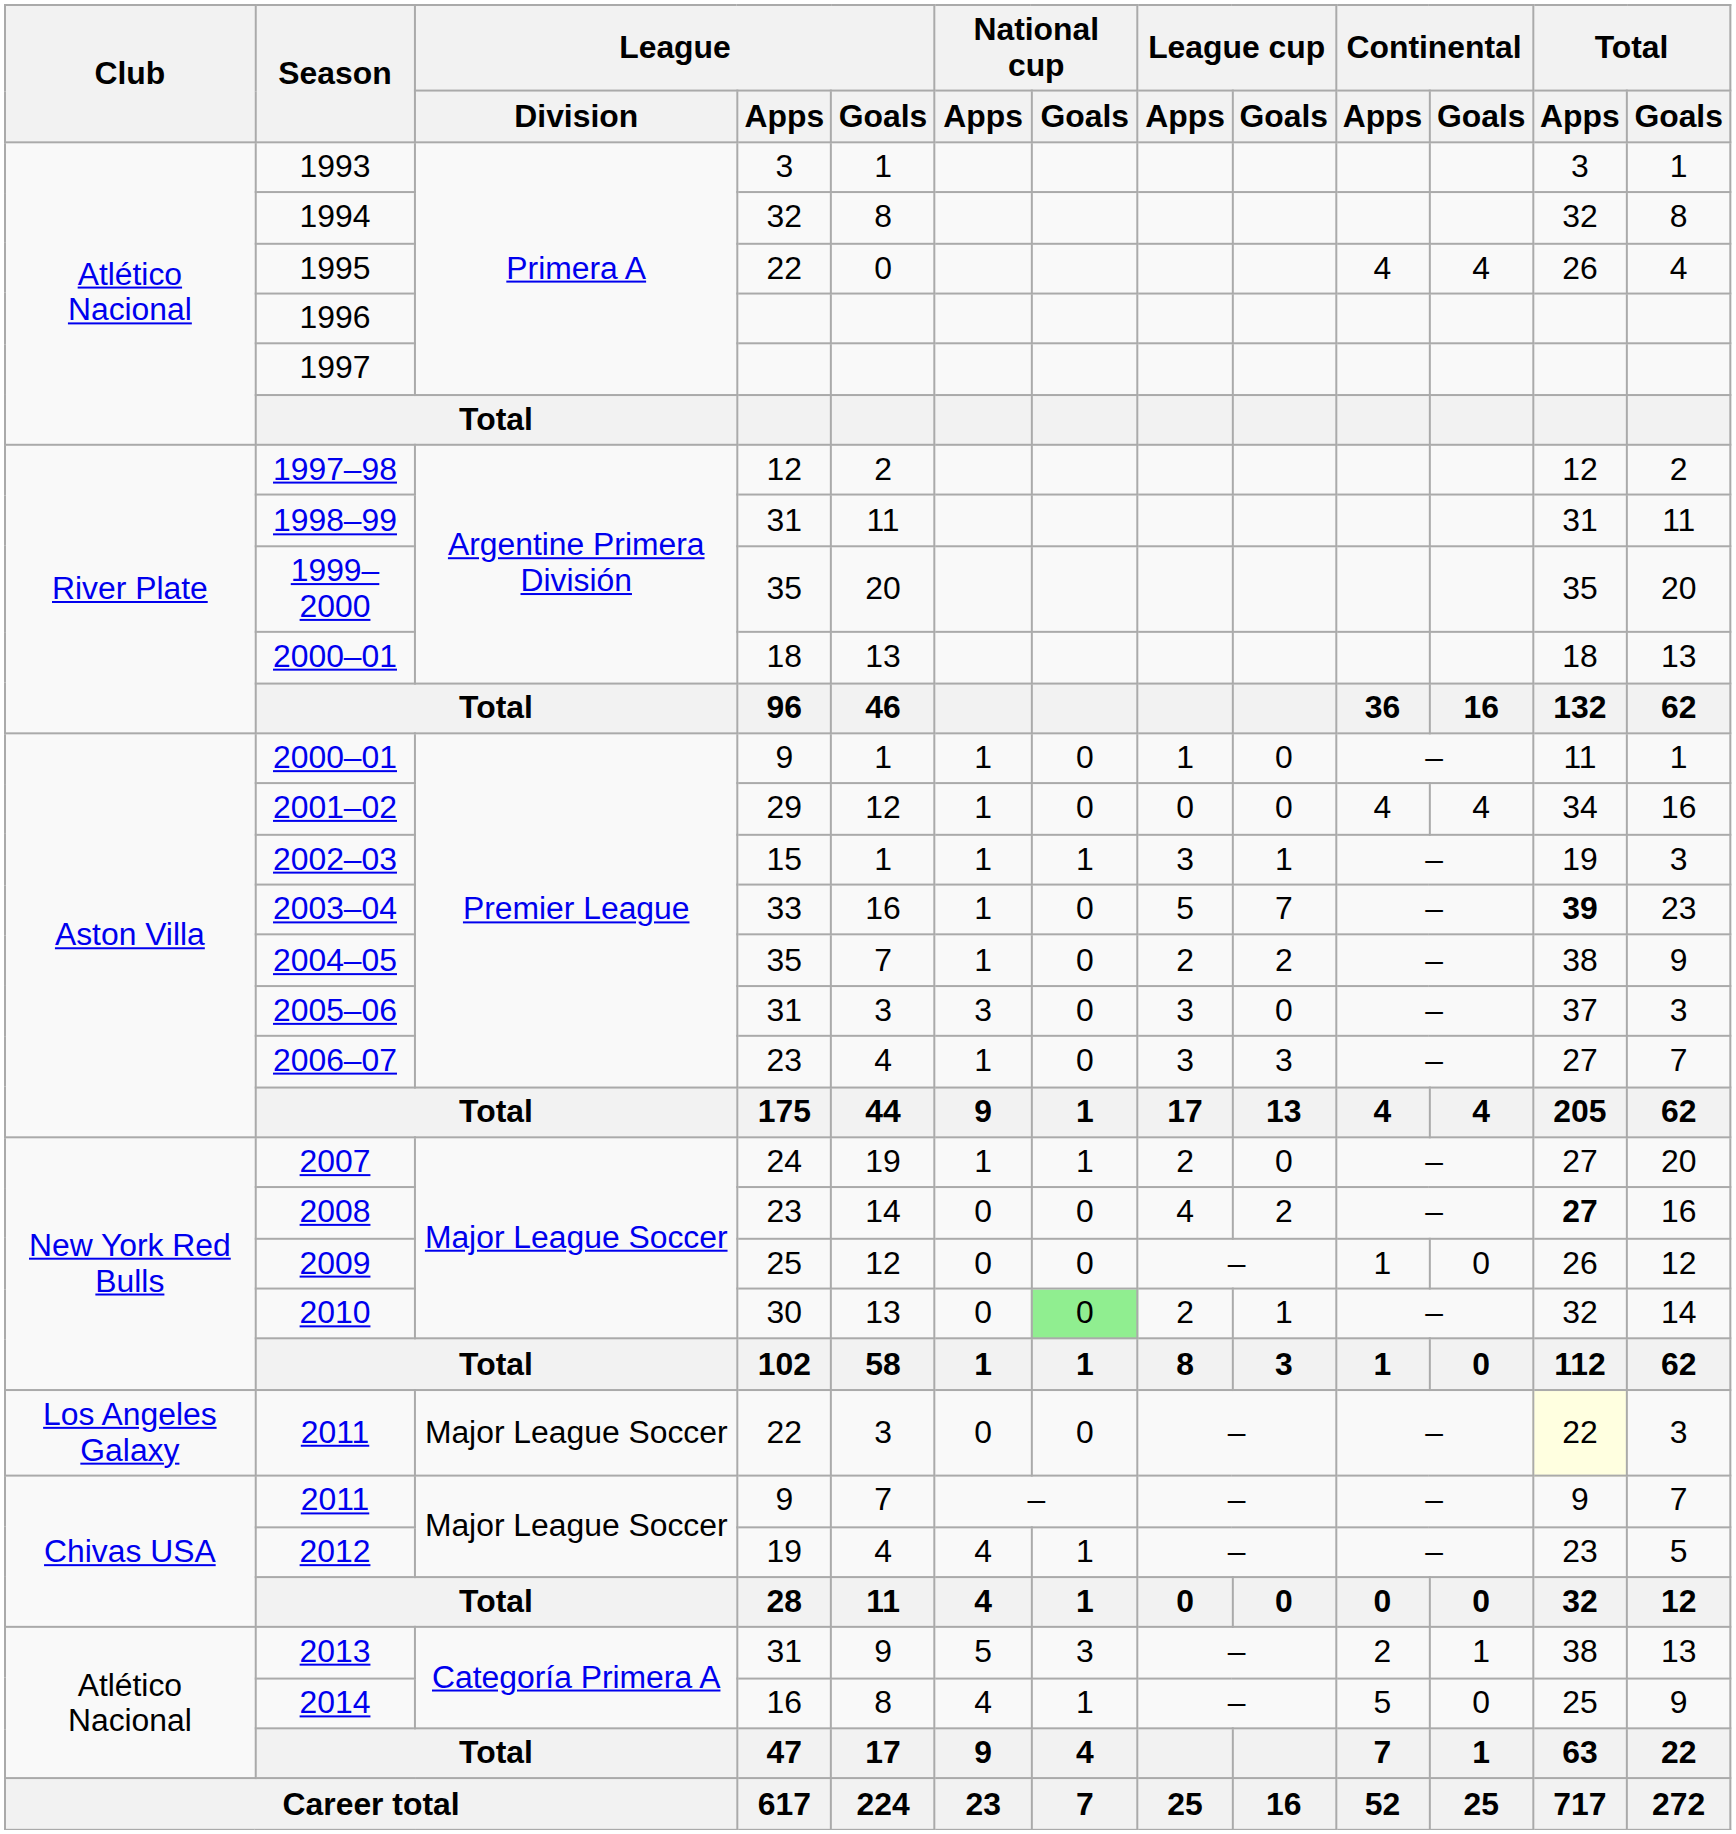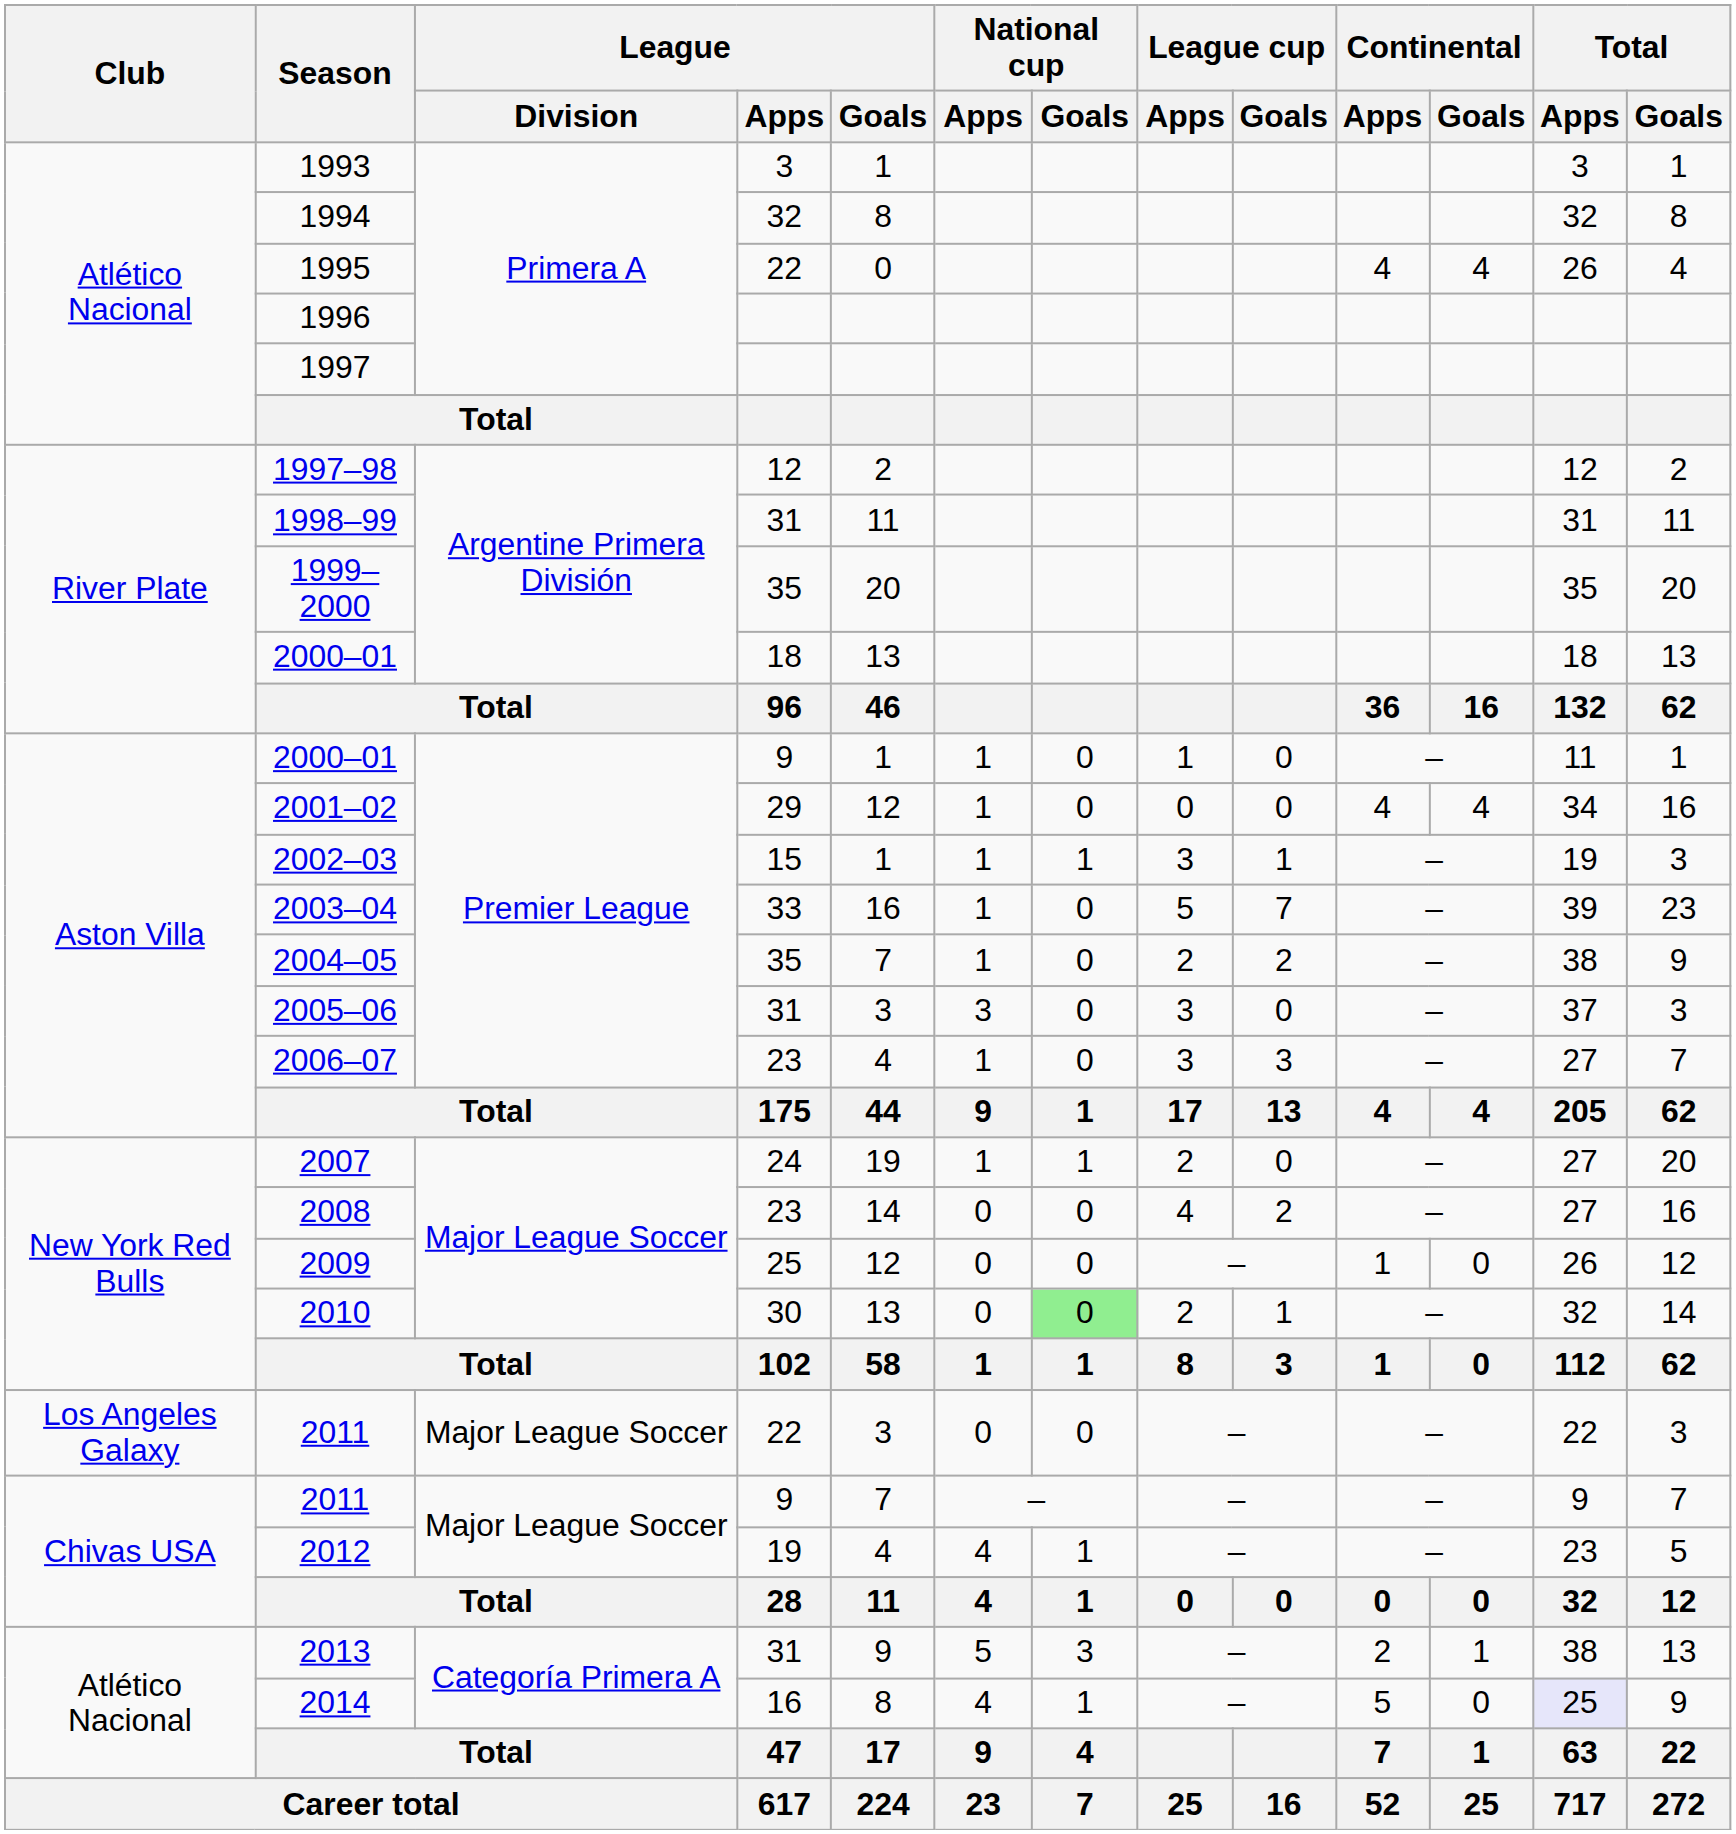(1580, 909) bold -> (1580, 909) normal
(1580, 1212) bold -> (1580, 1212) normal
(1580, 1432) lightyellow background -> (1580, 1432) no background
(1580, 1702) no background -> (1580, 1702) lavender background
